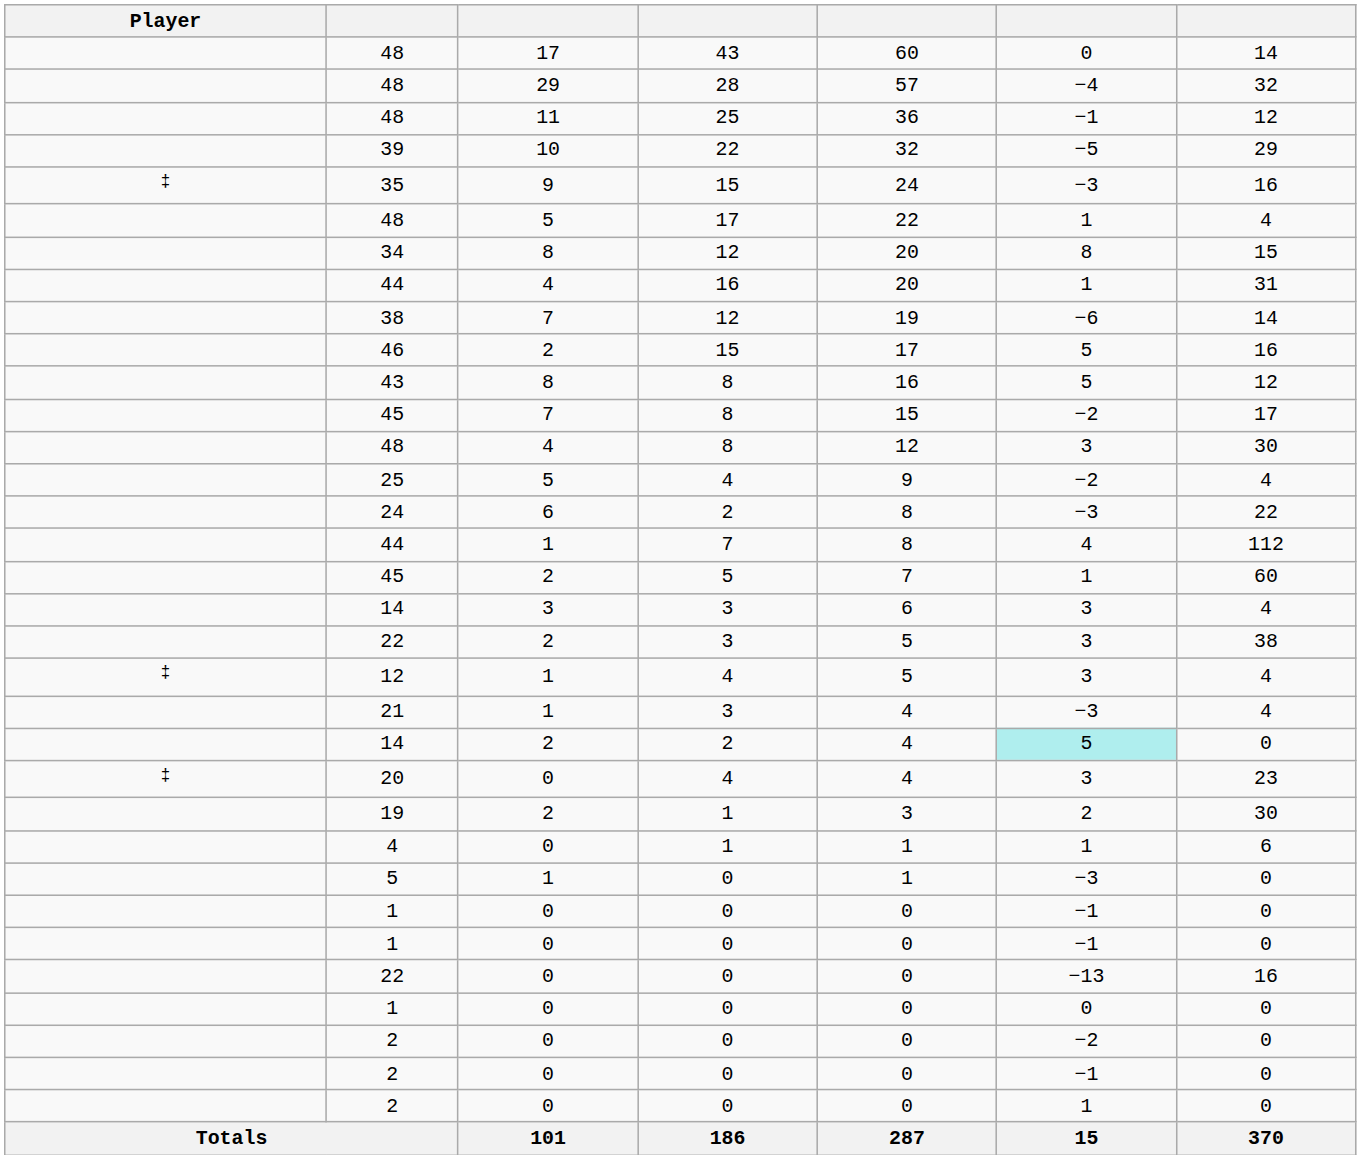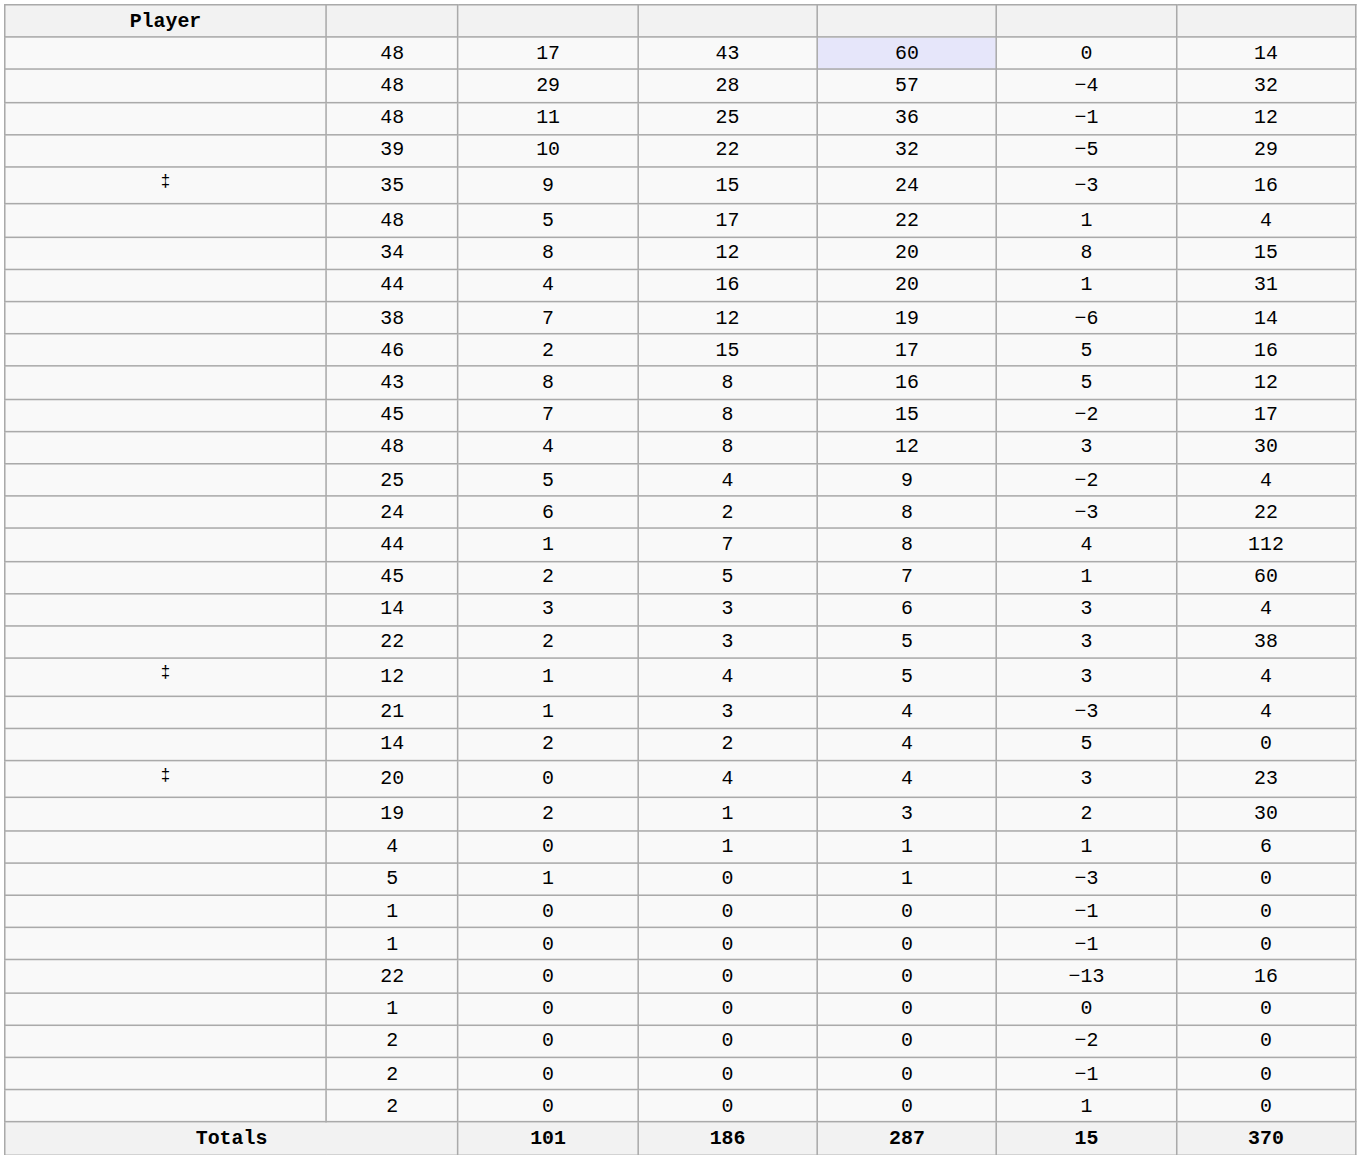(907, 53) no background -> (907, 53) lavender background
(1086, 744) paleturquoise background -> (1086, 744) no background
